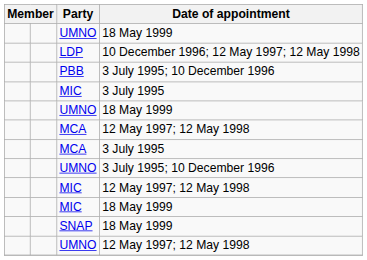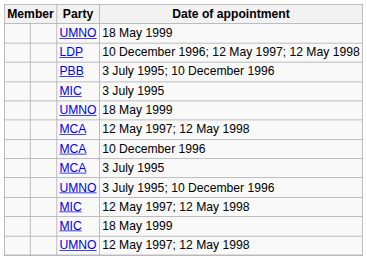+ row: (73, 149)
- row: (76, 226)
